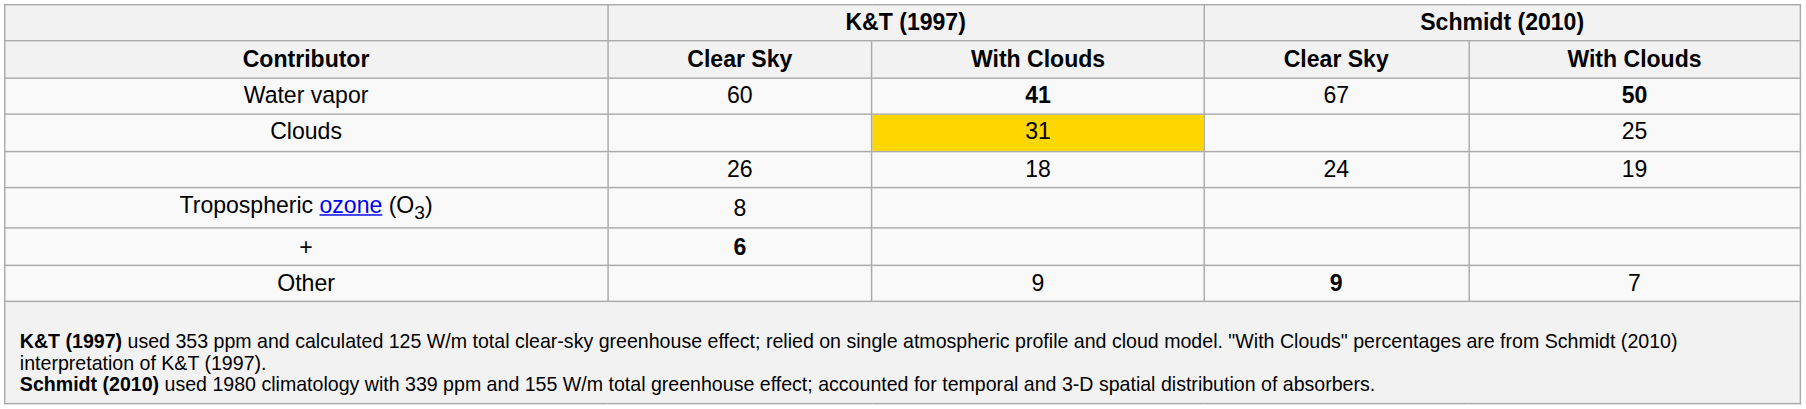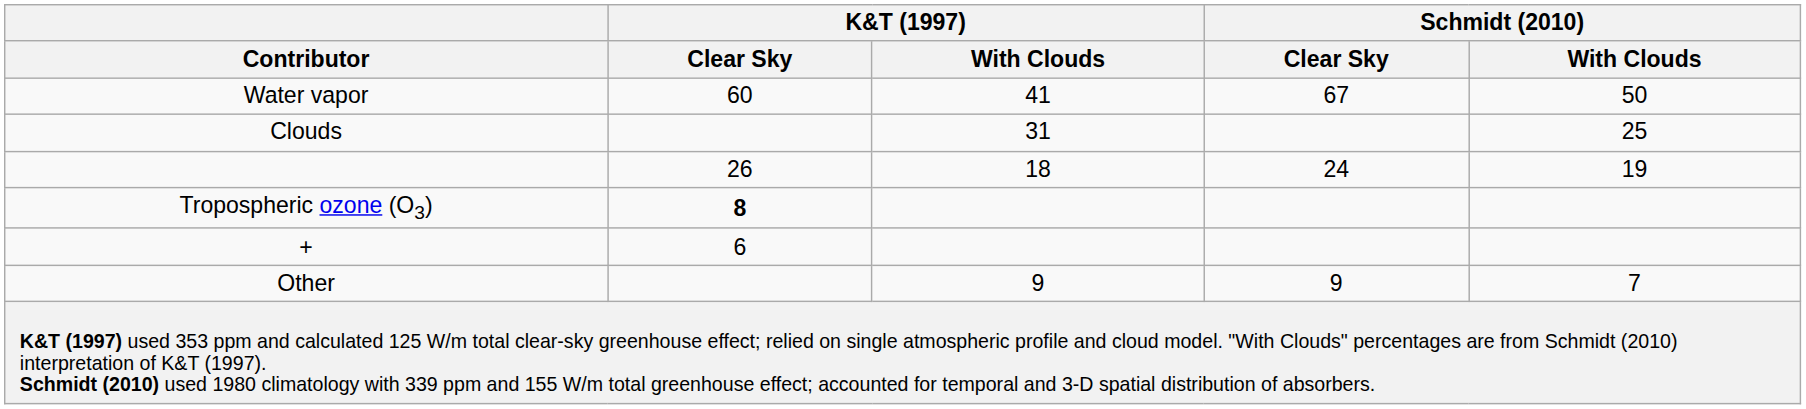(1038, 95) bold -> (1038, 95) normal
(1634, 95) bold -> (1634, 95) normal
(1038, 132) gold background -> (1038, 132) no background
(740, 207) normal -> (740, 207) bold
(740, 246) bold -> (740, 246) normal
(1336, 283) bold -> (1336, 283) normal
